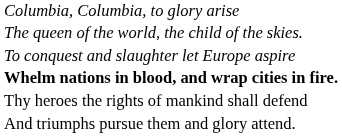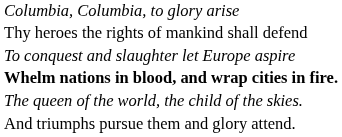(154, 33) The queen of the world, the child of the skies. -> (156, 33) Thy heroes the rights of mankind shall defend
(156, 100) Thy heroes the rights of mankind shall defend -> (154, 100) The queen of the world, the child of the skies.
